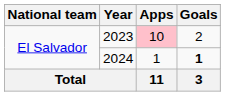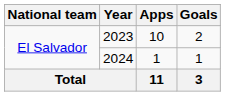(157, 36) pink background -> (157, 36) no background
(199, 58) bold -> (199, 58) normal
